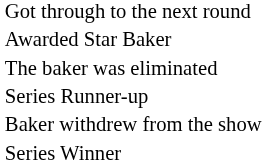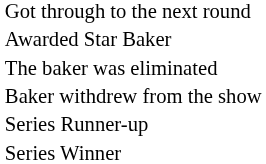(77, 96) Series Runner-up -> (133, 96) Baker withdrew from the show
(133, 124) Baker withdrew from the show -> (77, 124) Series Runner-up
